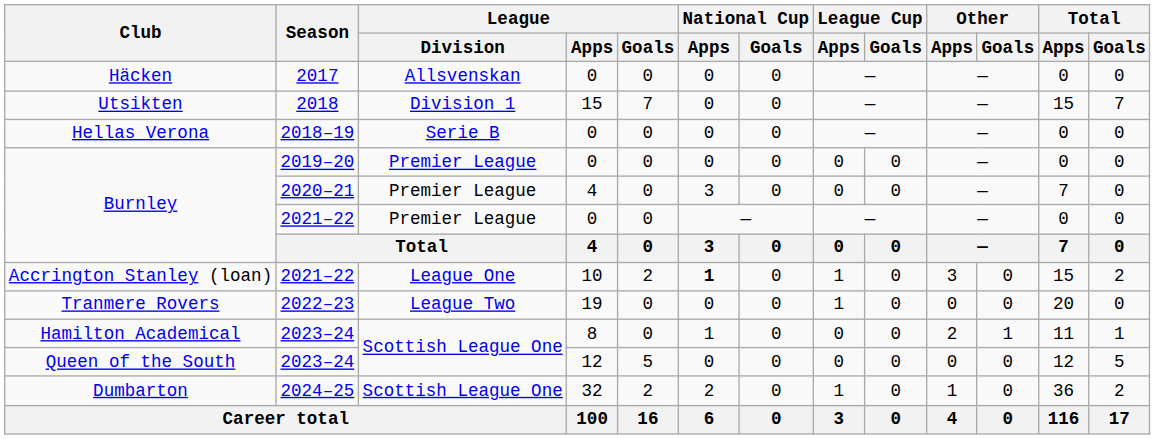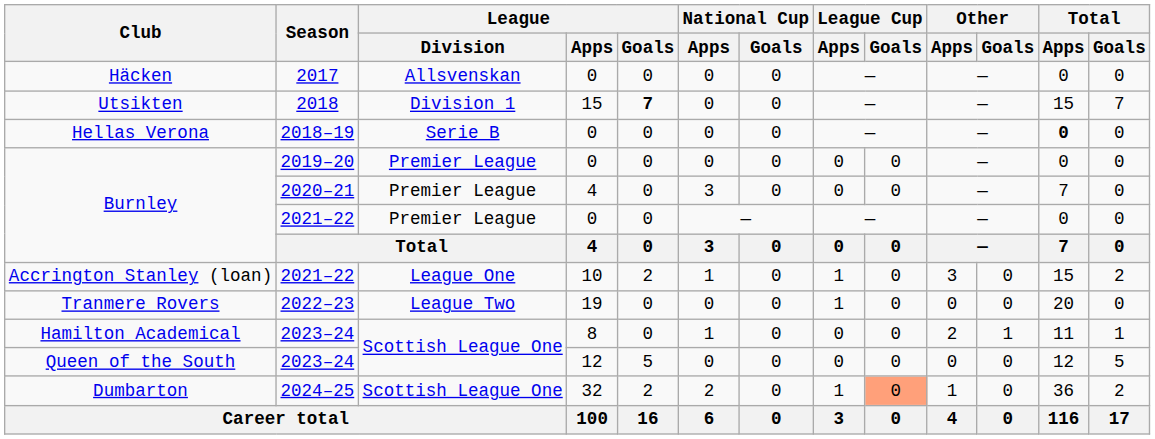(648, 105) normal -> (648, 105) bold
(1064, 133) normal -> (1064, 133) bold
(709, 276) bold -> (709, 276) normal
(896, 391) no background -> (896, 391) lightsalmon background
